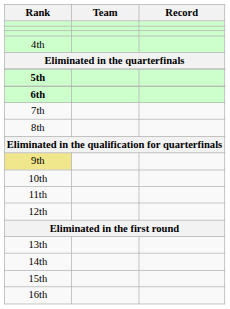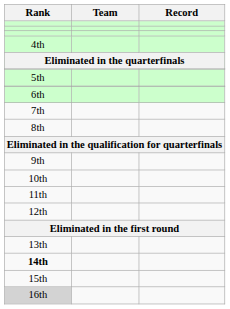(38, 77) bold -> (38, 77) normal
(38, 94) bold -> (38, 94) normal
(38, 161) khaki background -> (38, 161) no background
(38, 261) normal -> (38, 261) bold
(38, 295) no background -> (38, 295) lightgrey background
